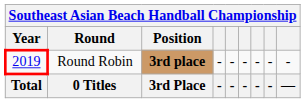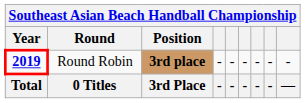(26, 62) normal -> (26, 62) bold
